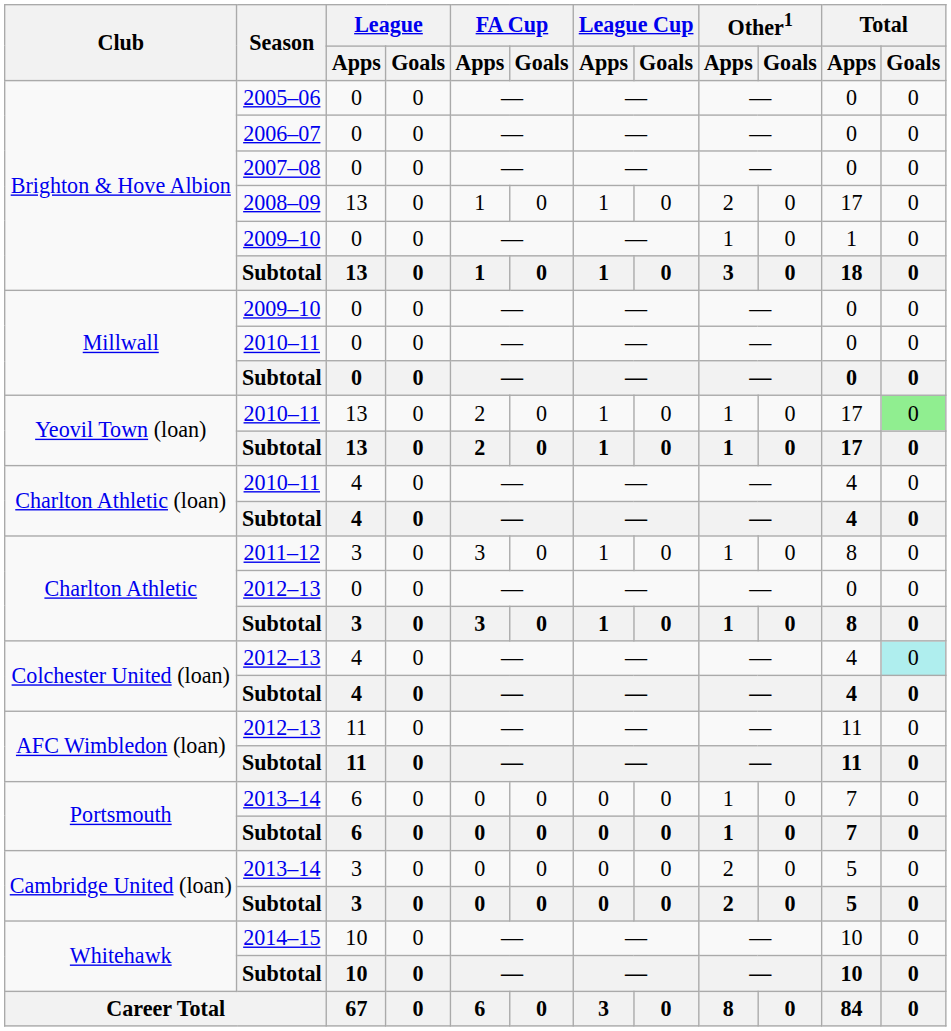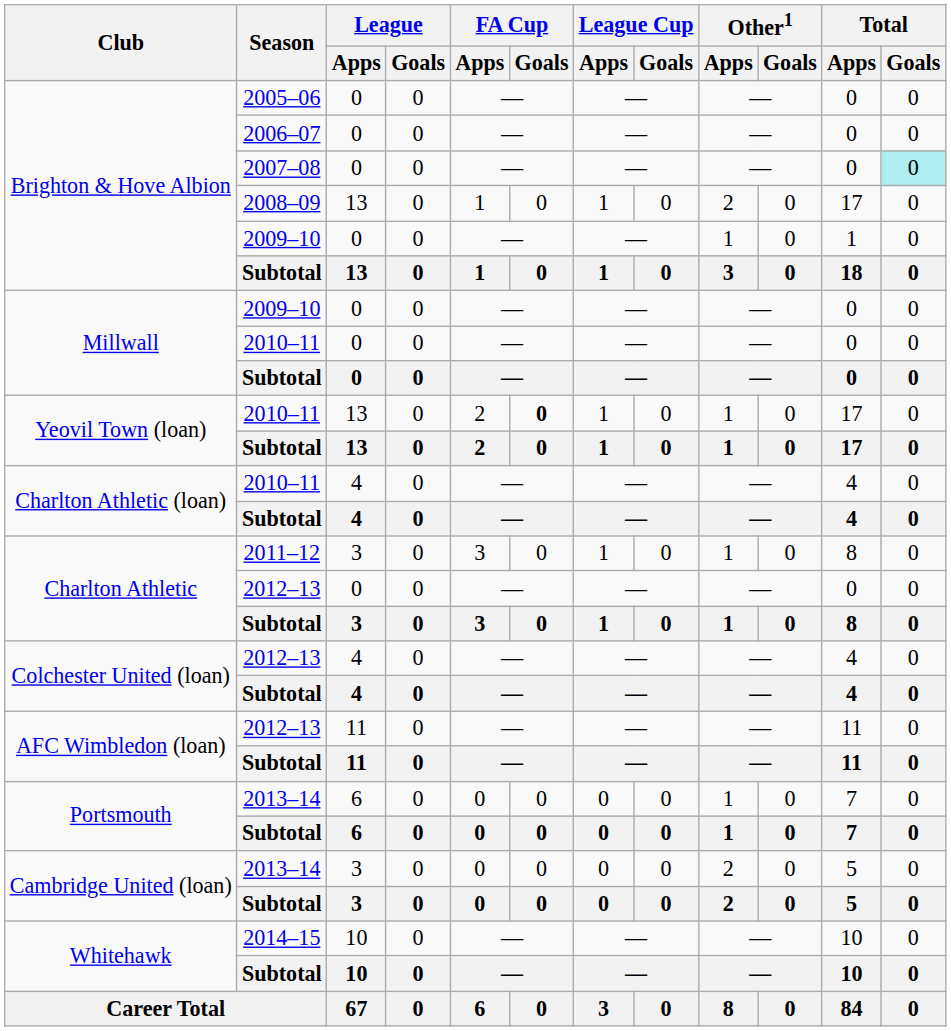(913, 168) no background -> (913, 168) paleturquoise background
(542, 413) normal -> (542, 413) bold
(913, 413) lightgreen background -> (913, 413) no background
(913, 658) paleturquoise background -> (913, 658) no background
